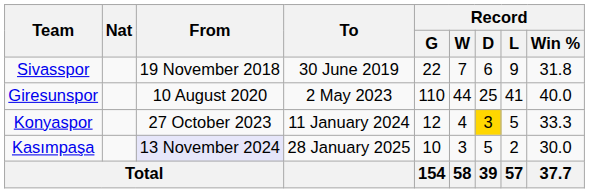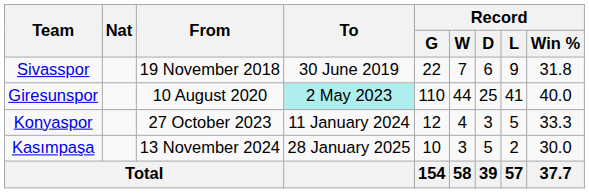(349, 95) no background -> (349, 95) paleturquoise background
(488, 122) gold background -> (488, 122) no background
(210, 148) lavender background -> (210, 148) no background
